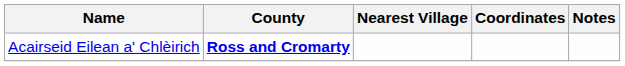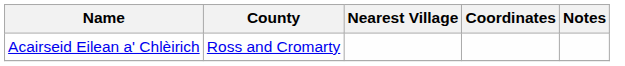(278, 46) bold -> (274, 46) normal
